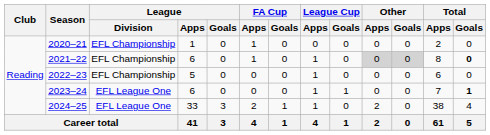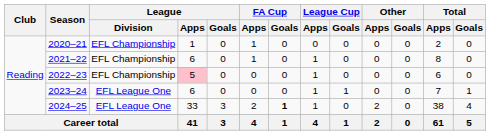(377, 59) lightgrey background -> (377, 59) no background
(408, 59) lightgrey background -> (408, 59) no background
(469, 59) bold -> (469, 59) normal
(192, 75) no background -> (192, 75) pink background
(469, 91) bold -> (469, 91) normal
(285, 106) normal -> (285, 106) bold
